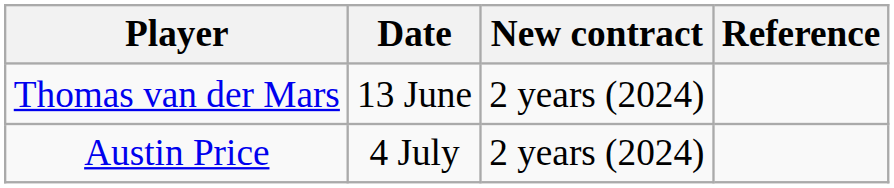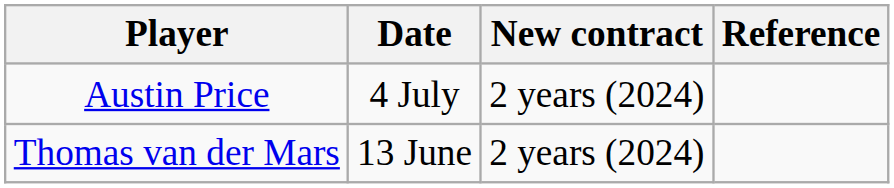rows swapped: (177, 93) <-> (177, 152)
